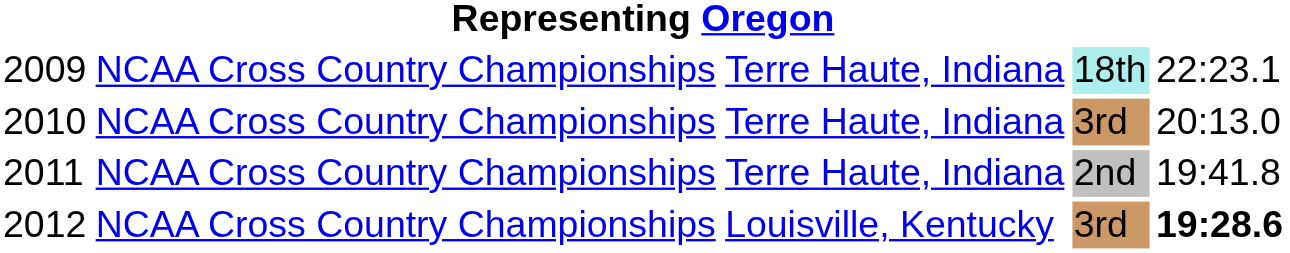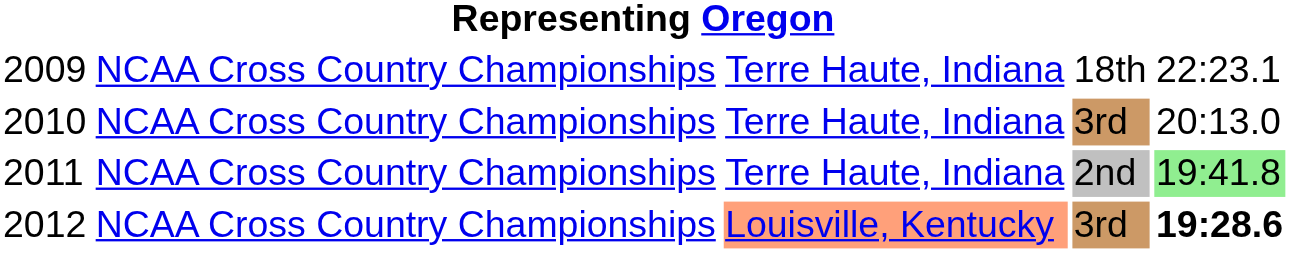(1110, 69) paleturquoise background -> (1110, 69) no background
(1218, 172) no background -> (1218, 172) lightgreen background
(890, 224) no background -> (890, 224) lightsalmon background
